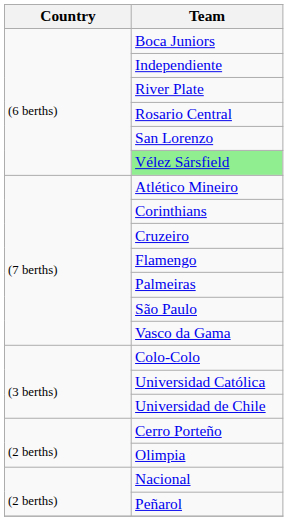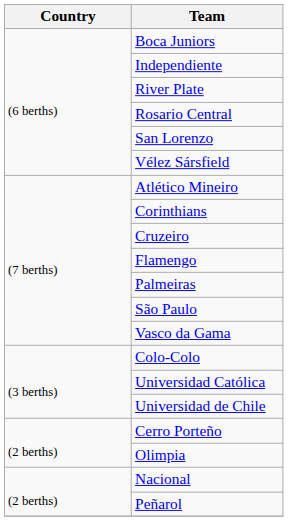(182, 162) lightgreen background -> (182, 162) no background
